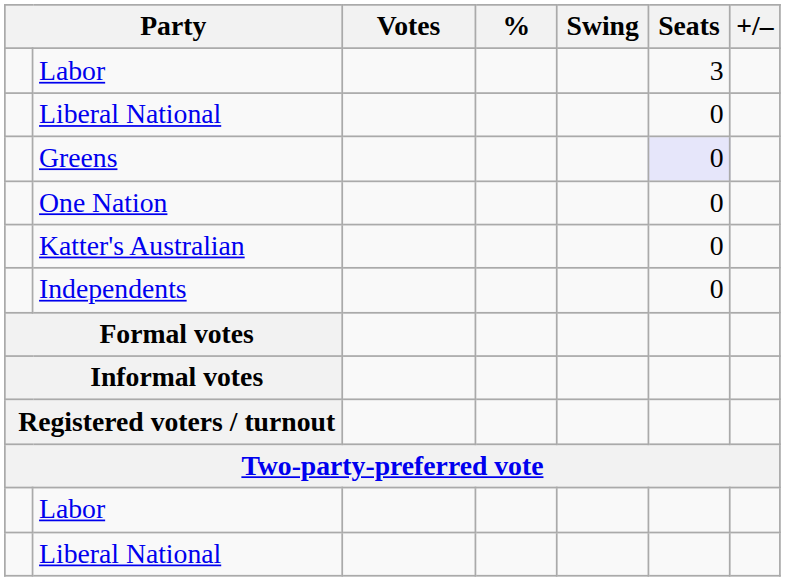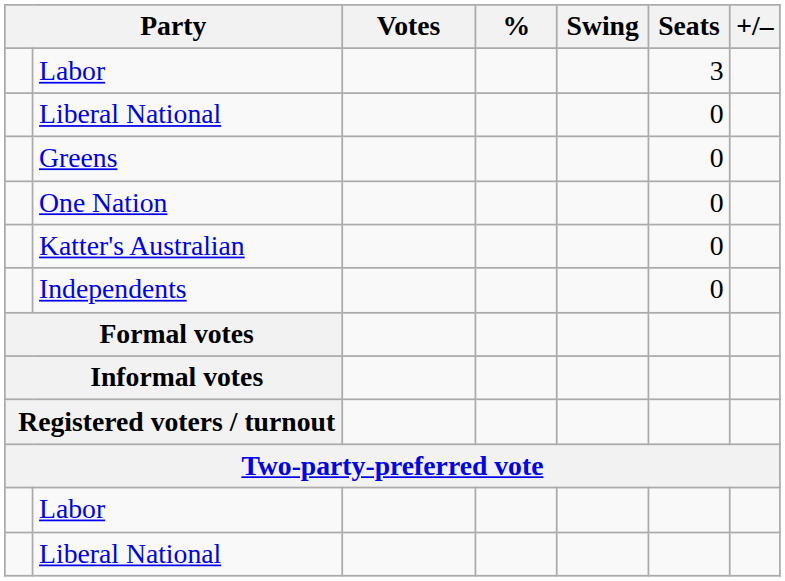(717, 158) lavender background -> (717, 158) no background
